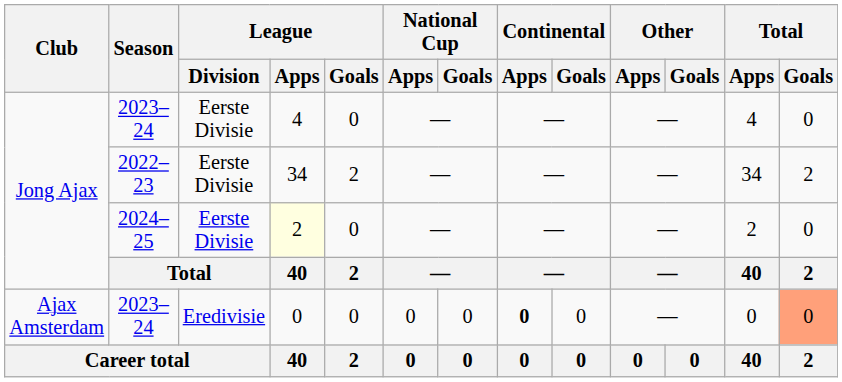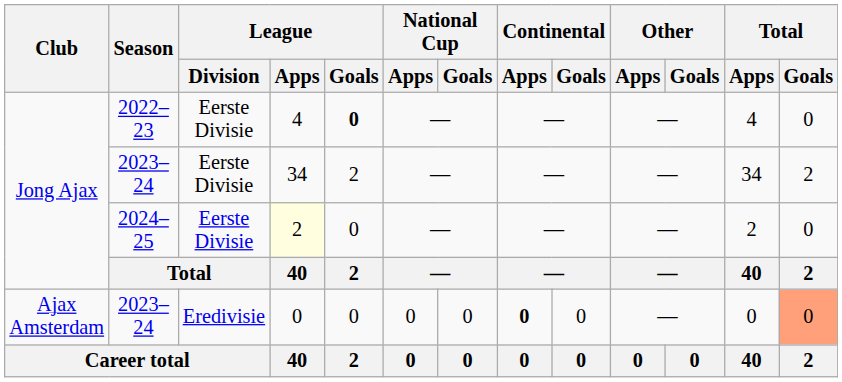(143, 119) 2023–24 -> (143, 119) 2022–23
(354, 119) normal -> (354, 119) bold
(143, 174) 2022–23 -> (143, 174) 2023–24
